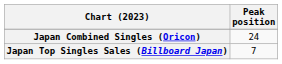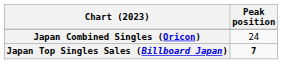(254, 51) normal -> (254, 51) bold
